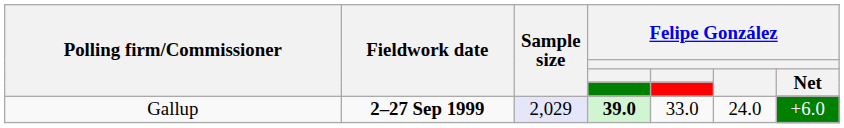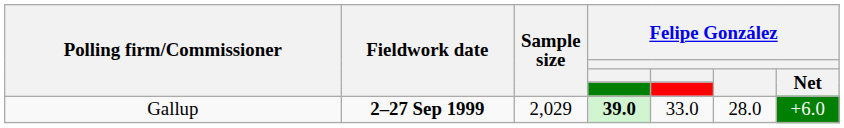(551, 110) lavender background -> (551, 110) no background
(745, 110) 24.0 -> (745, 110) 28.0
